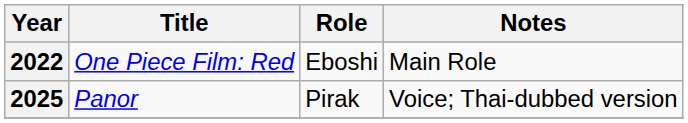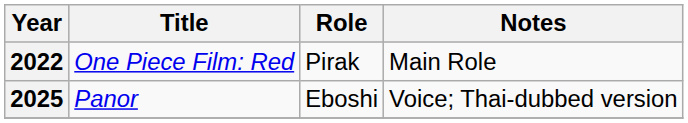(342, 61) Eboshi -> (332, 61) Pirak
(332, 99) Pirak -> (342, 99) Eboshi
